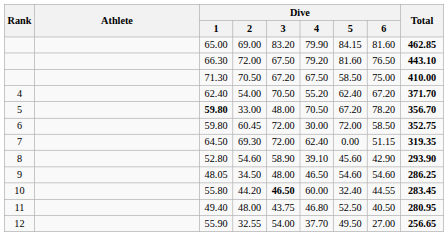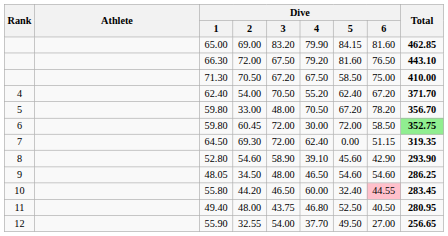(216, 110) bold -> (216, 110) normal
(422, 126) no background -> (422, 126) lightgreen background
(283, 191) bold -> (283, 191) normal
(384, 191) no background -> (384, 191) pink background
